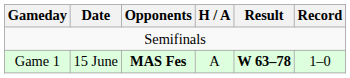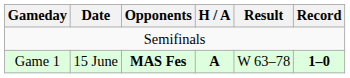(215, 61) normal -> (215, 61) bold
(264, 61) bold -> (264, 61) normal
(320, 61) normal -> (319, 61) bold
